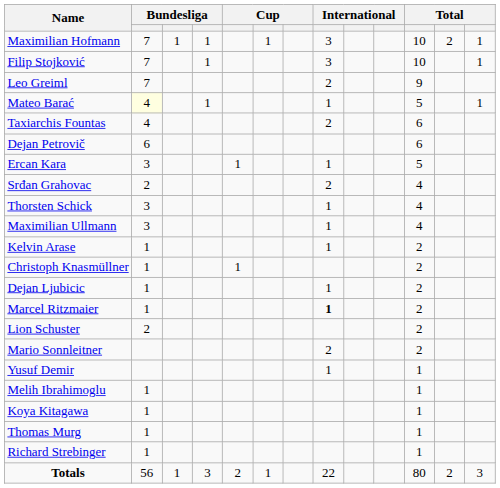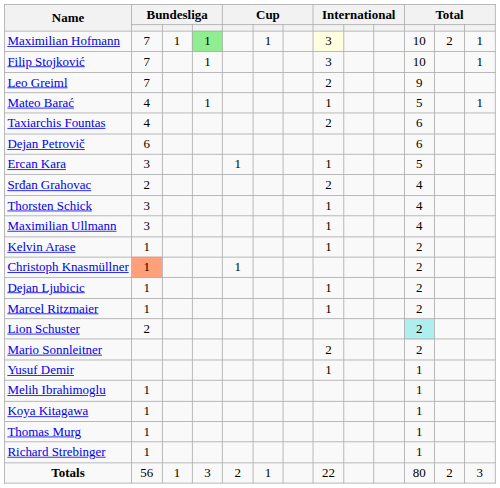(207, 41) no background -> (207, 41) lightgreen background
(328, 41) no background -> (328, 41) lightyellow background
(147, 102) lightyellow background -> (147, 102) no background
(147, 267) no background -> (147, 267) lightsalmon background
(328, 308) bold -> (328, 308) normal
(419, 329) no background -> (419, 329) paleturquoise background
